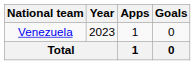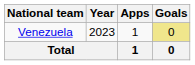(171, 32) no background -> (171, 32) khaki background
